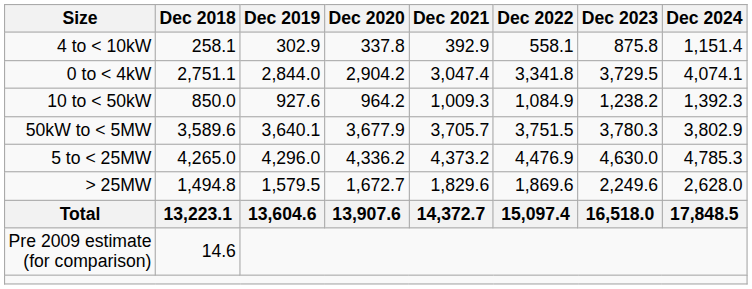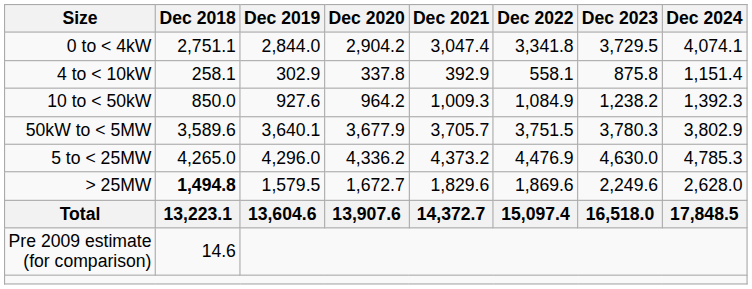rows swapped: (109, 74) <-> (104, 46)
(207, 185) normal -> (207, 185) bold
